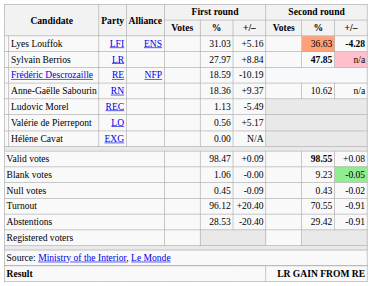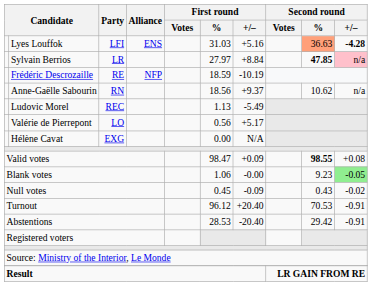(220, 91) 18.36 -> (220, 91) 18.56
(322, 206) 70.55 -> (322, 206) 70.53
